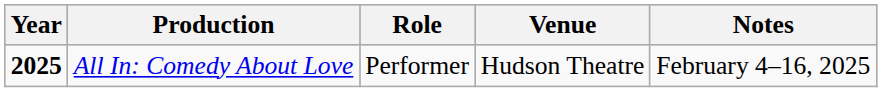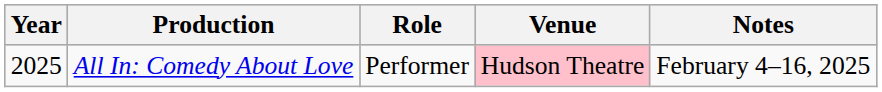(36, 65) bold -> (36, 65) normal
(563, 65) no background -> (563, 65) pink background
